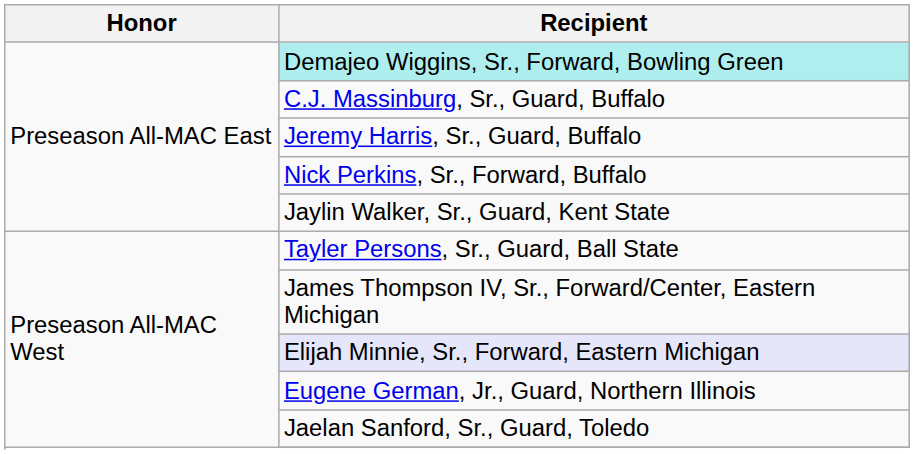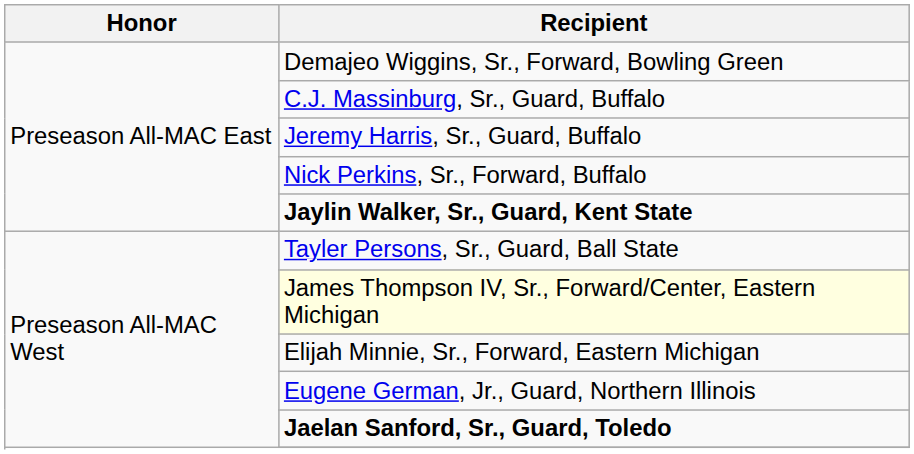(534, 61) paleturquoise background -> (534, 61) no background
(477, 212) normal -> (488, 212) bold
(550, 301) no background -> (550, 301) lightyellow background
(522, 352) lavender background -> (522, 352) no background
(467, 428) normal -> (478, 428) bold
